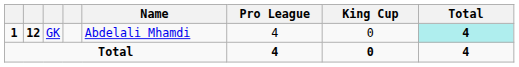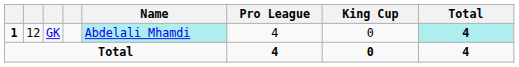(33, 33) bold -> (33, 33) normal
(138, 33) no background -> (138, 33) paleturquoise background
